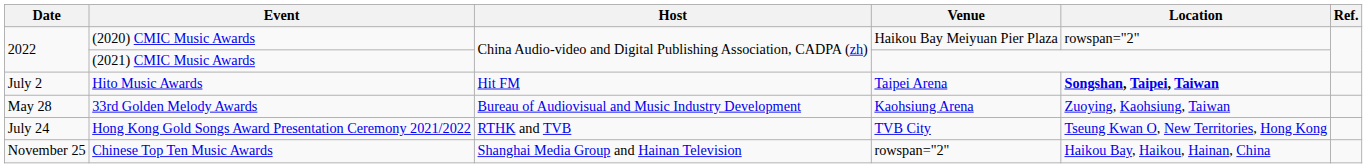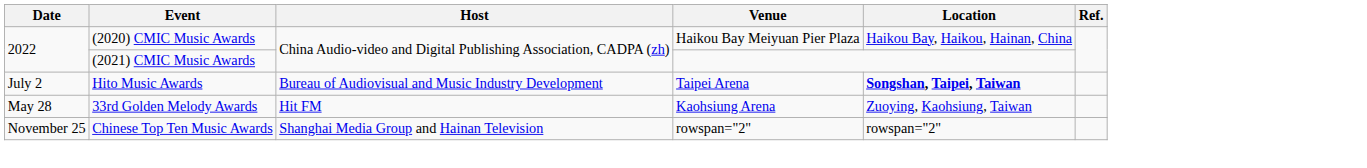(1102, 38) rowspan="2" -> (969, 38) Haikou Bay, Haikou, Hainan, China
(499, 83) Hit FM -> (441, 83) Bureau of Audiovisual and Music Industry Development
(639, 106) Bureau of Audiovisual and Music Industry Development -> (300, 106) Hit FM
- row: (282, 128)
(1167, 151) Haikou Bay, Haikou, Hainan, China -> (904, 128) rowspan="2"
